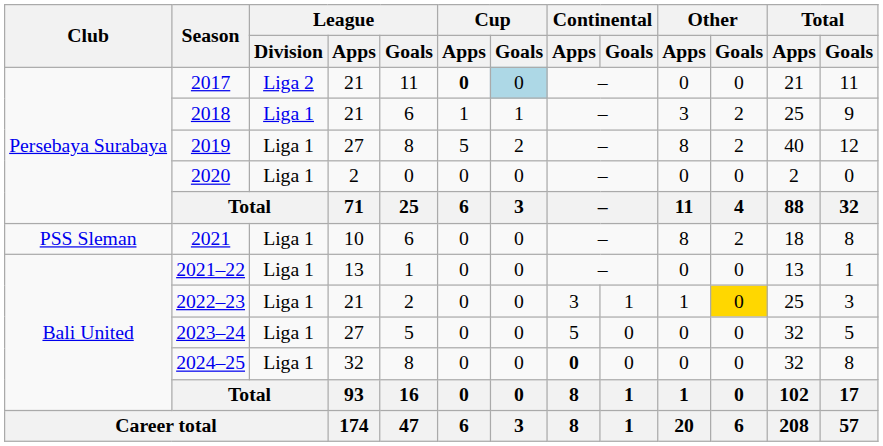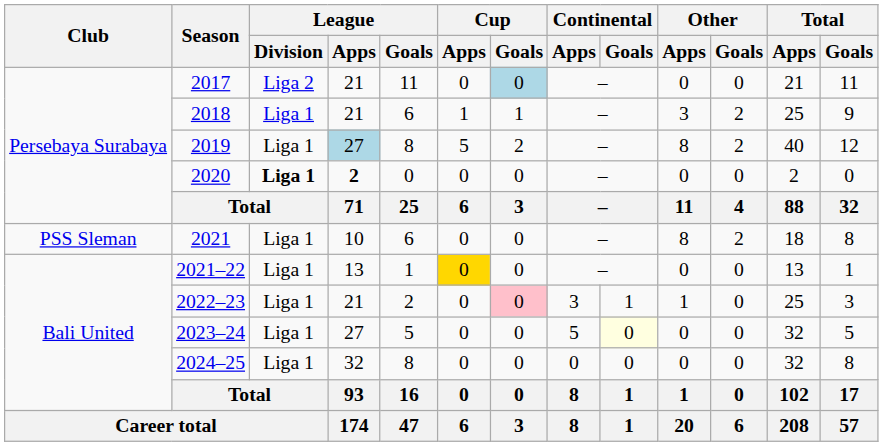(464, 82) bold -> (464, 82) normal
(354, 144) no background -> (354, 144) lightblue background
(289, 176) normal -> (289, 176) bold
(354, 176) normal -> (354, 176) bold
(464, 269) no background -> (464, 269) gold background
(519, 301) no background -> (519, 301) pink background
(739, 301) gold background -> (739, 301) no background
(629, 332) no background -> (629, 332) lightyellow background
(574, 363) bold -> (574, 363) normal
